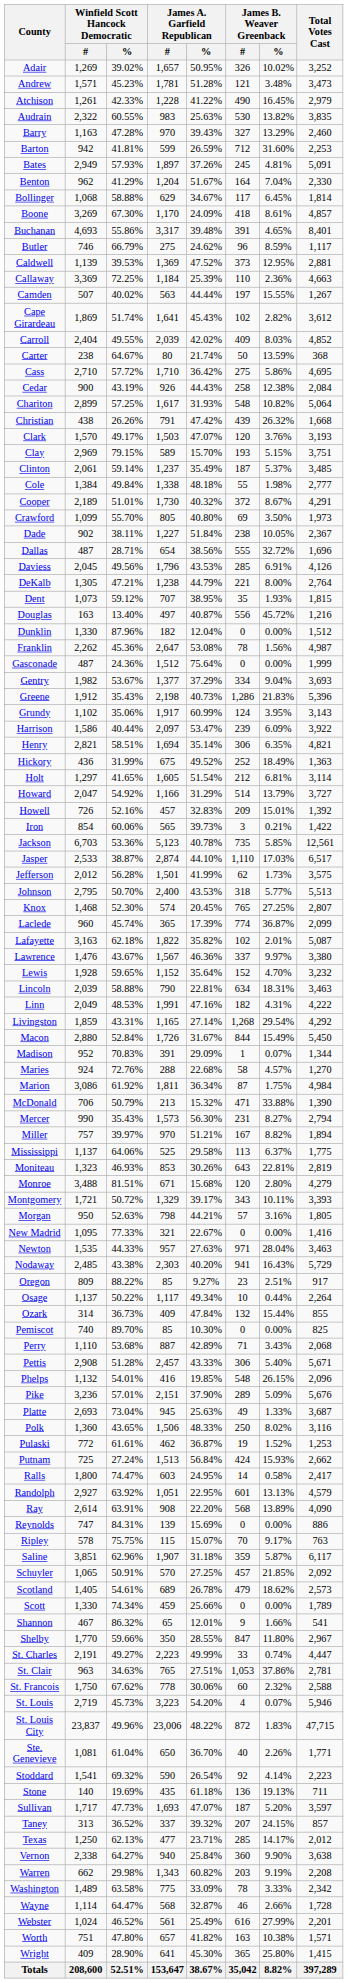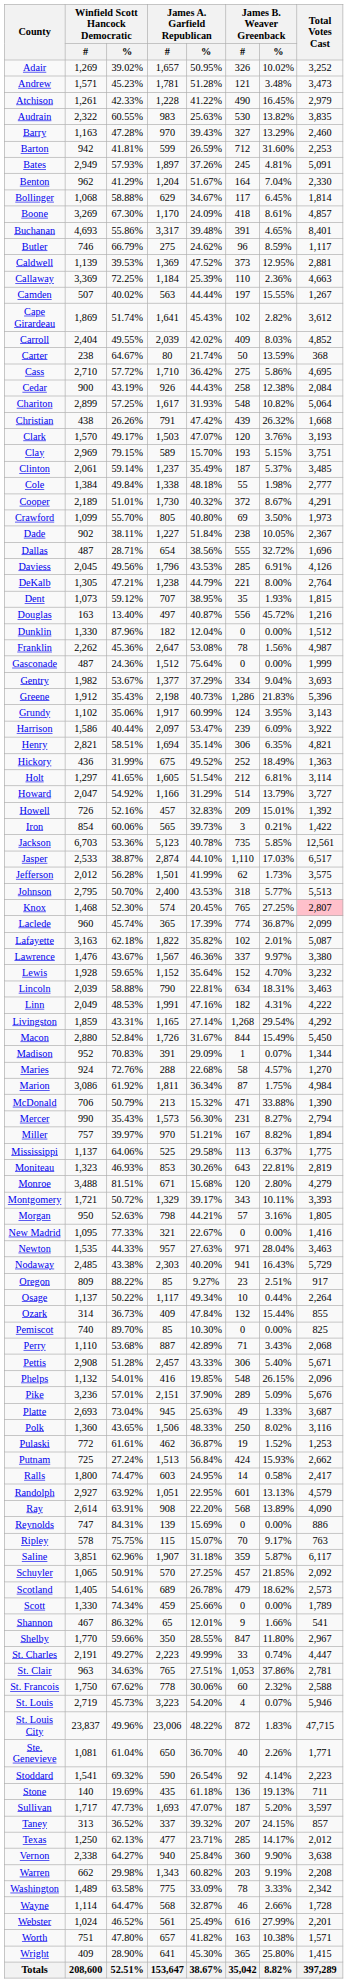(320, 907) no background -> (320, 907) pink background
